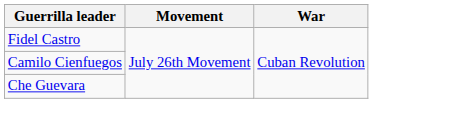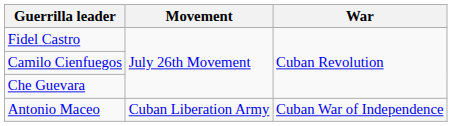+ row: (54, 109)
